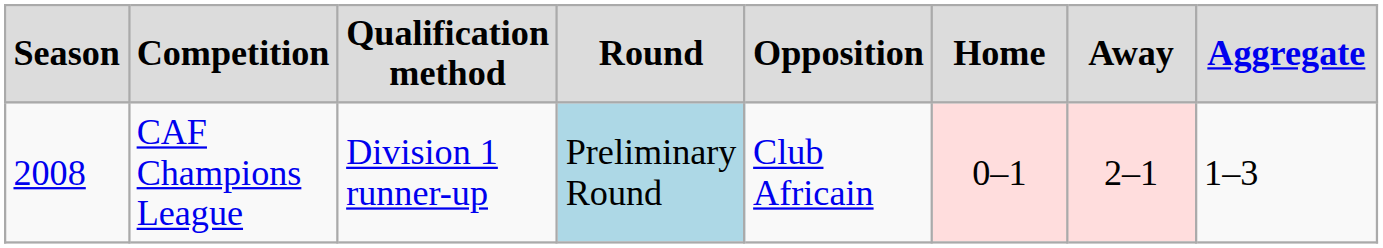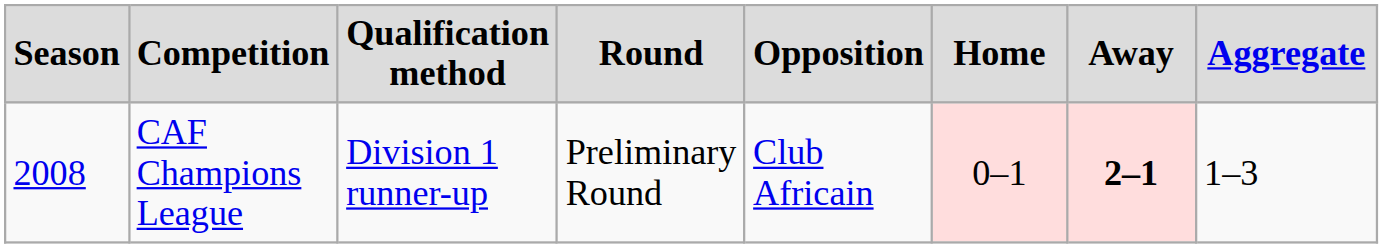(651, 171) lightblue background -> (651, 171) no background
(1131, 171) normal -> (1131, 171) bold
